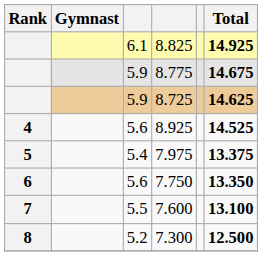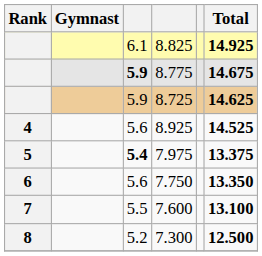(137, 72) normal -> (137, 72) bold
(137, 154) normal -> (137, 154) bold
